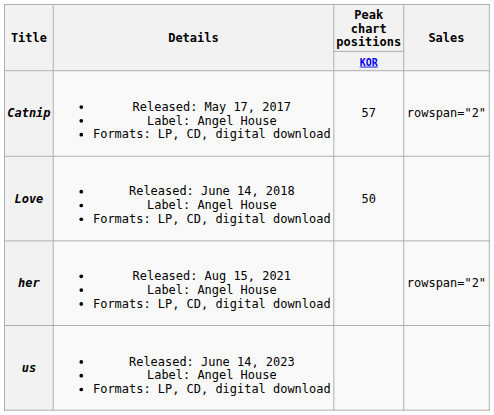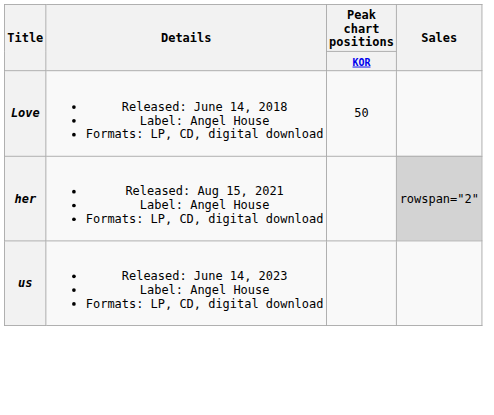- row: (29, 113)
(446, 283) no background -> (439, 198) lightgrey background
